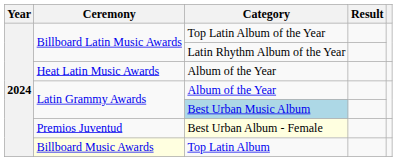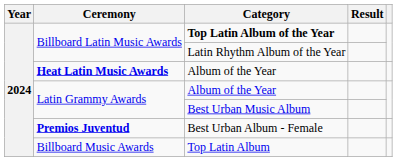(256, 33) normal -> (261, 33) bold
(98, 71) normal -> (102, 71) bold
(249, 109) lightblue background -> (249, 109) no background
(80, 128) normal -> (83, 128) bold
(255, 128) lightyellow background -> (255, 128) no background
(95, 147) lightyellow background -> (95, 147) no background
